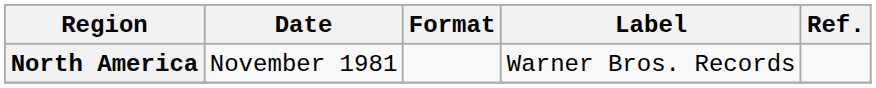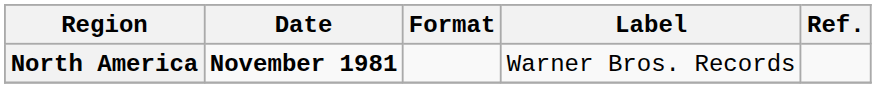(304, 64) normal -> (304, 64) bold
